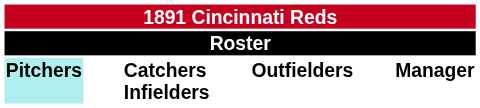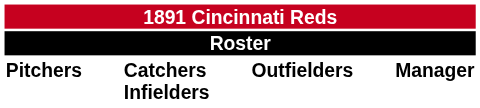(44, 70) paleturquoise background -> (44, 70) no background
